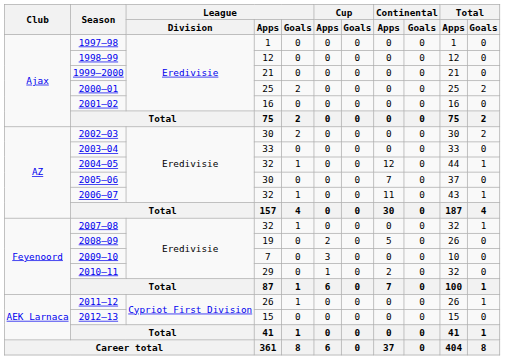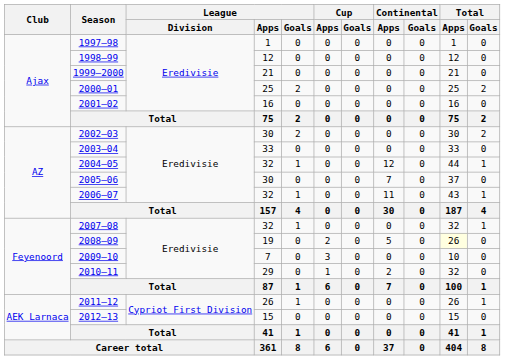(454, 241) no background -> (454, 241) lightyellow background
